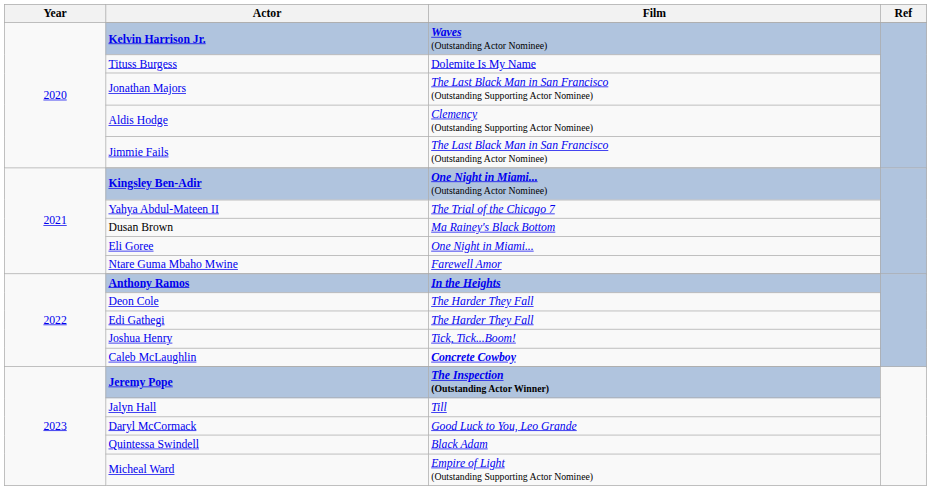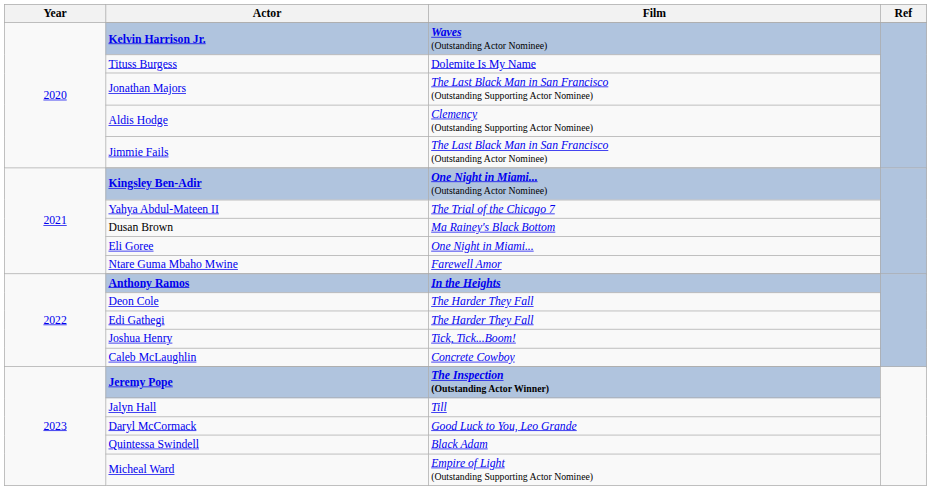(474, 357) bold -> (473, 357) normal
